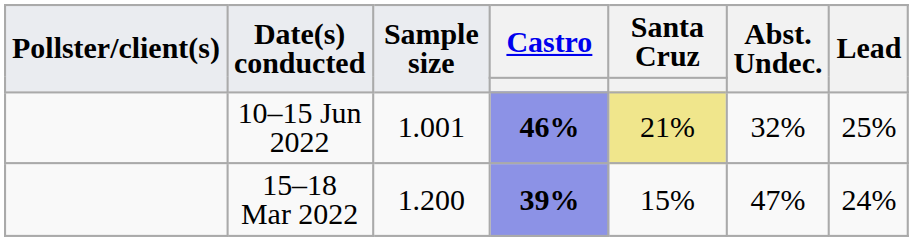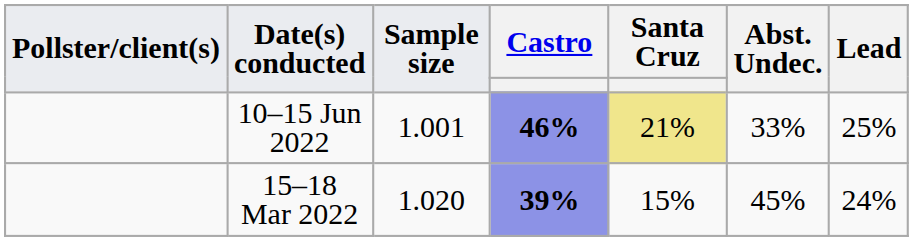(778, 128) 32% -> (778, 128) 33%
(431, 200) 1.200 -> (431, 200) 1.020
(778, 200) 47% -> (778, 200) 45%
